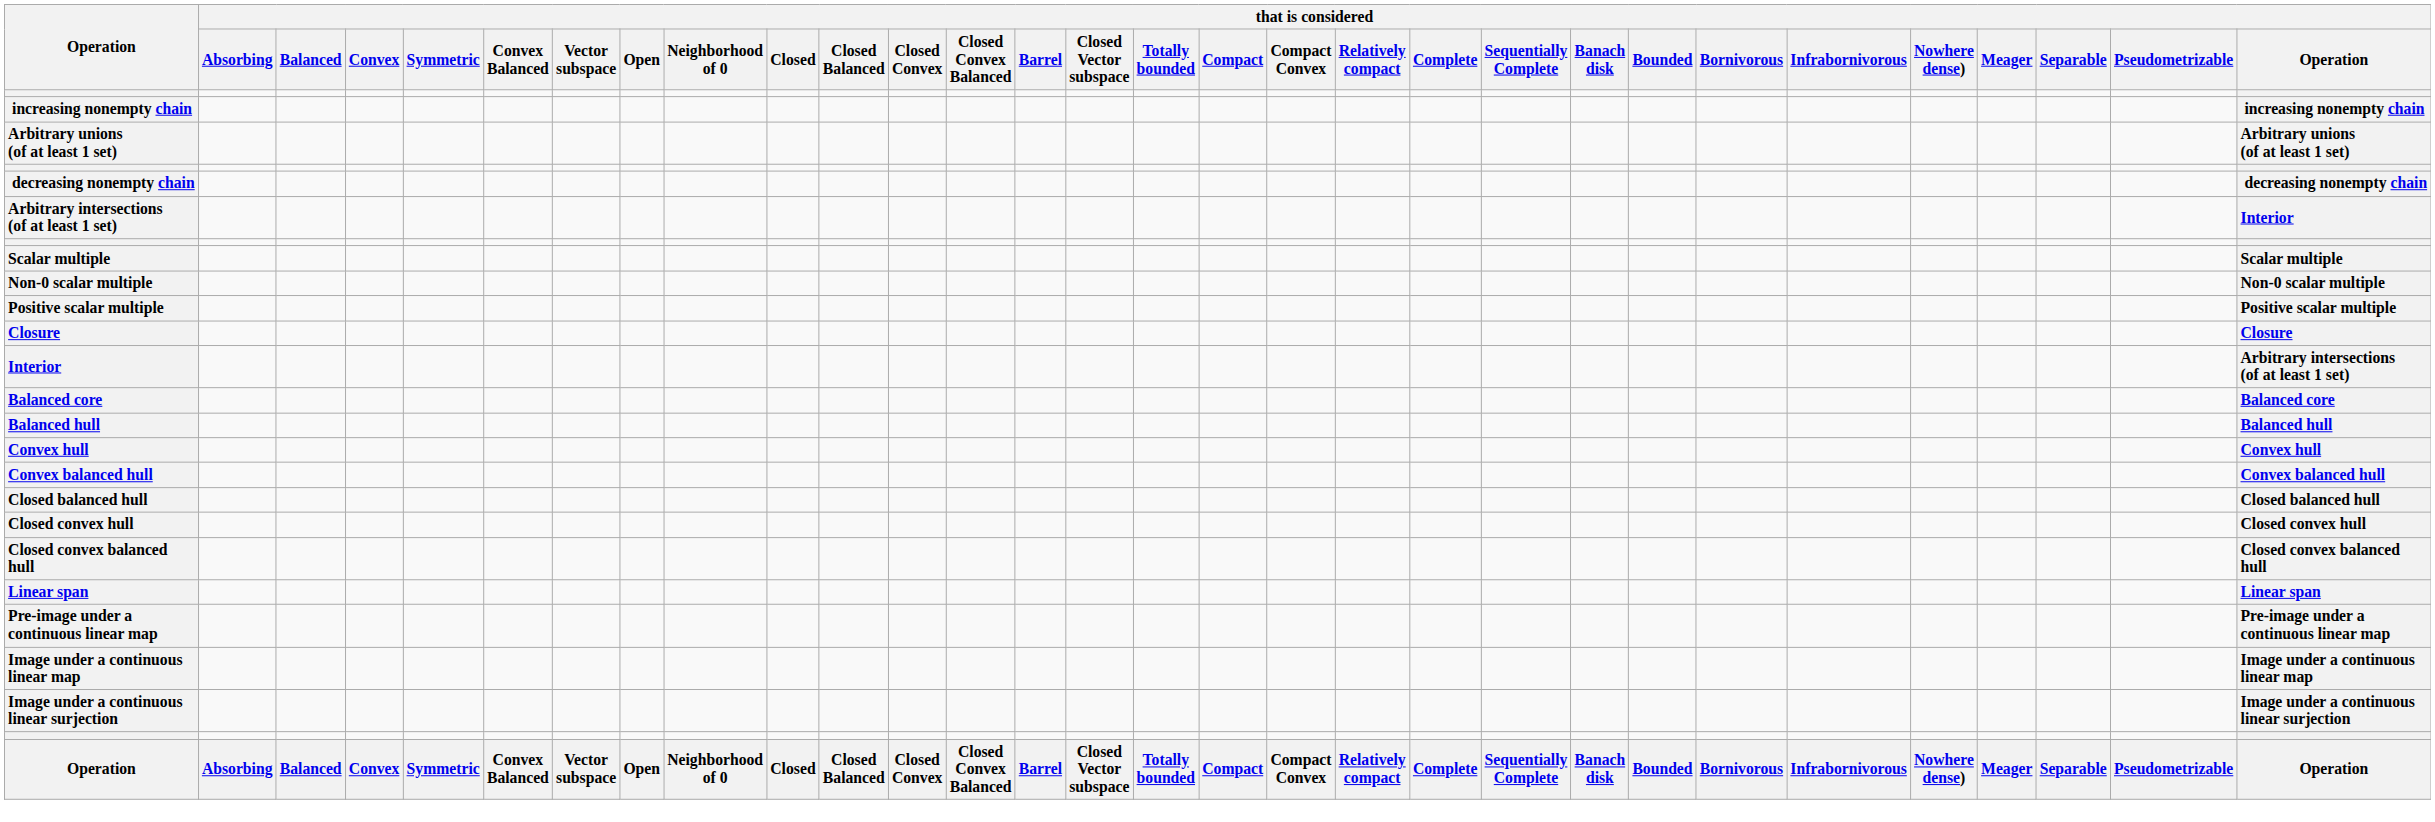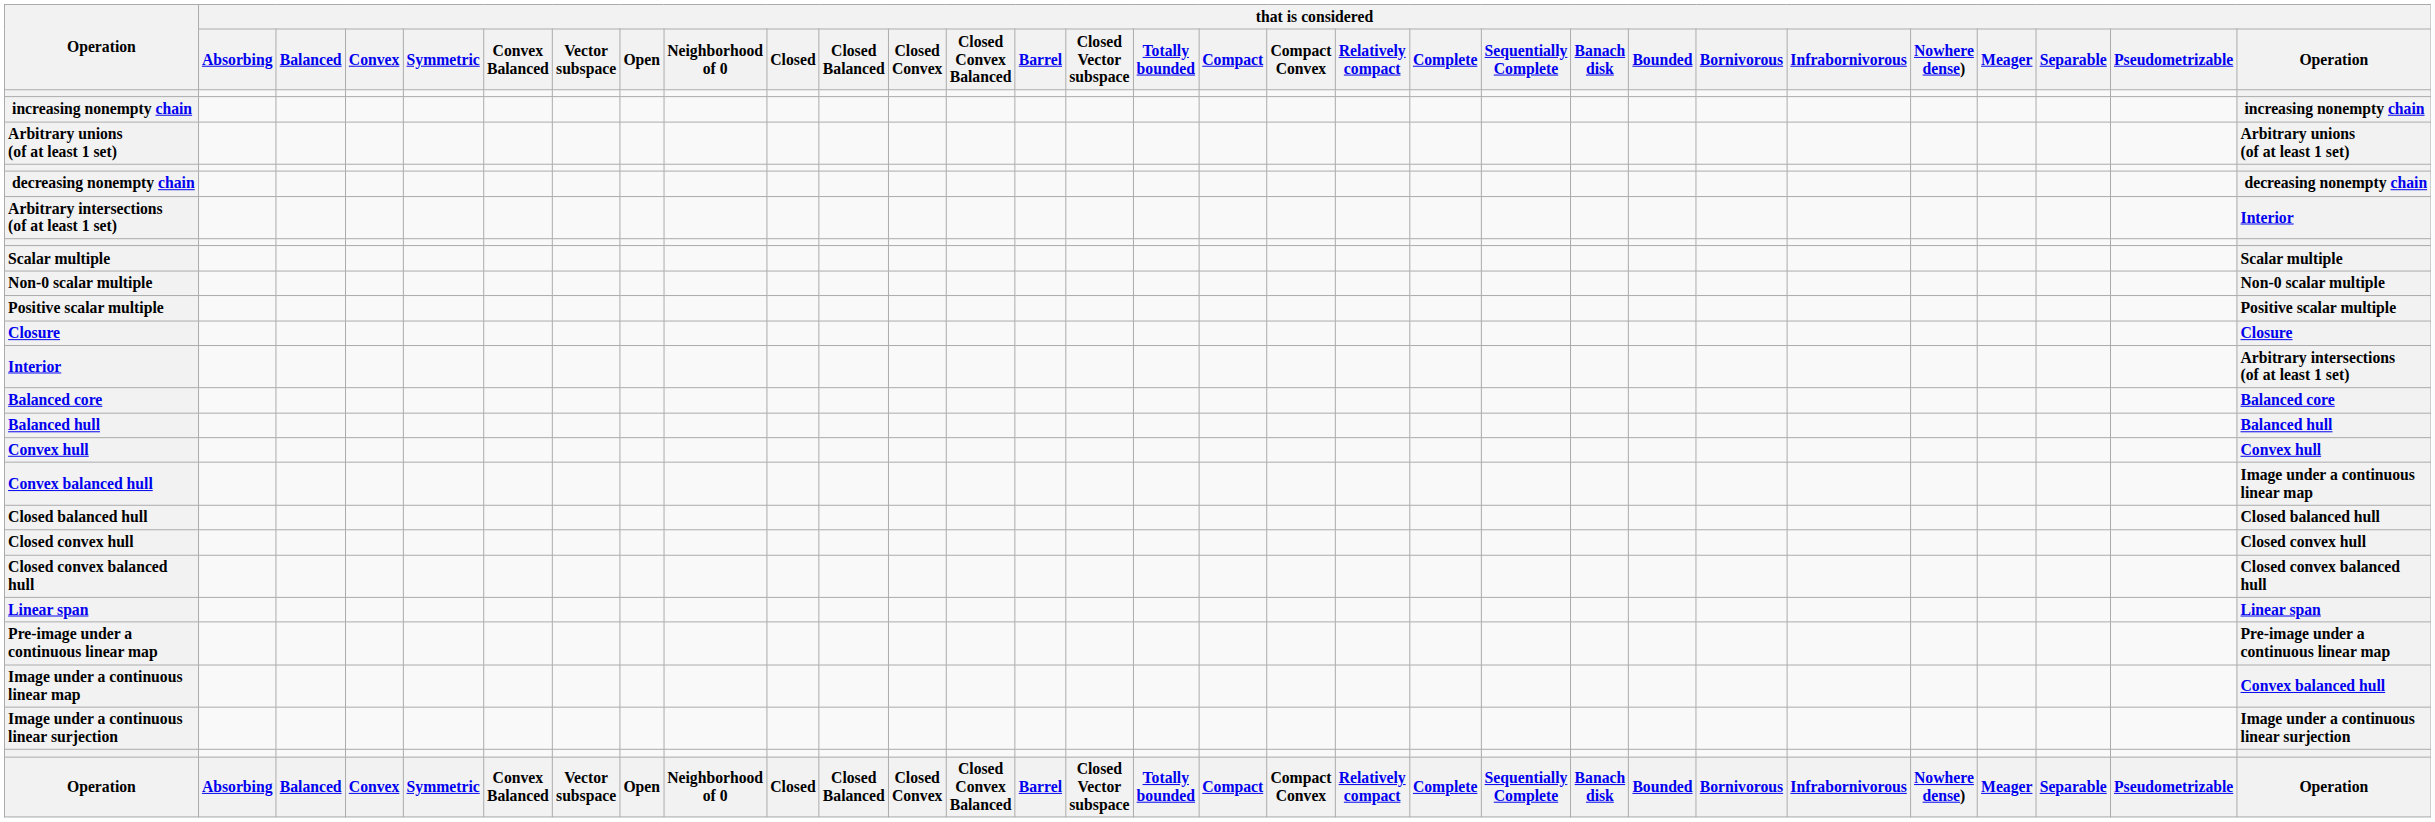(2313, 474) Convex balanced hull -> (2328, 483) Image under a continuous linear map
(2328, 668) Image under a continuous linear map -> (2313, 685) Convex balanced hull
